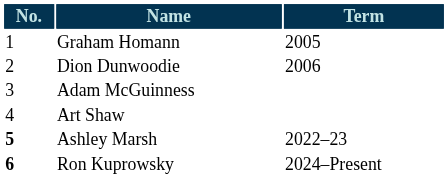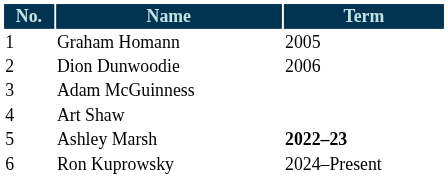(10, 139) bold -> (10, 139) normal
(316, 139) normal -> (316, 139) bold
(10, 164) bold -> (10, 164) normal
